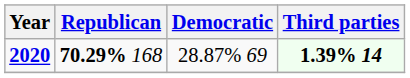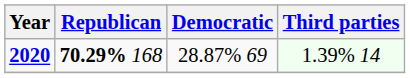(341, 55) bold -> (341, 55) normal
